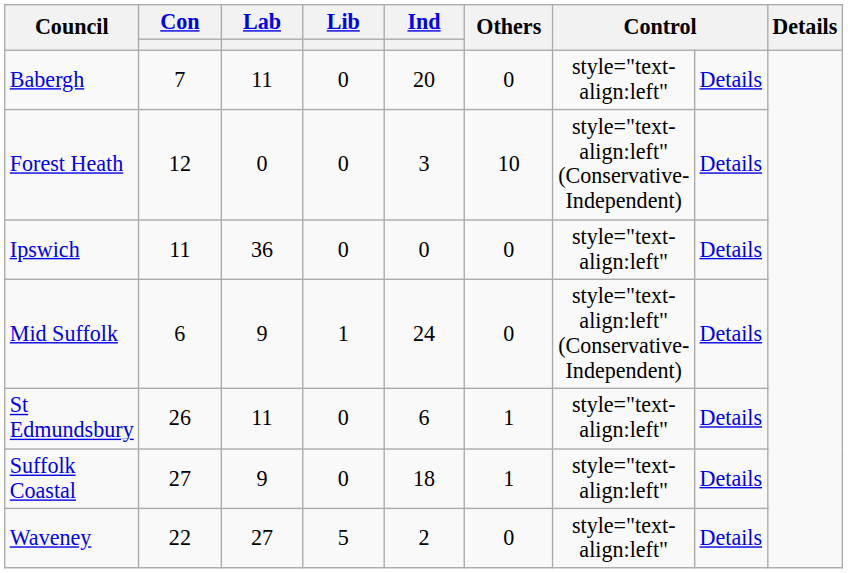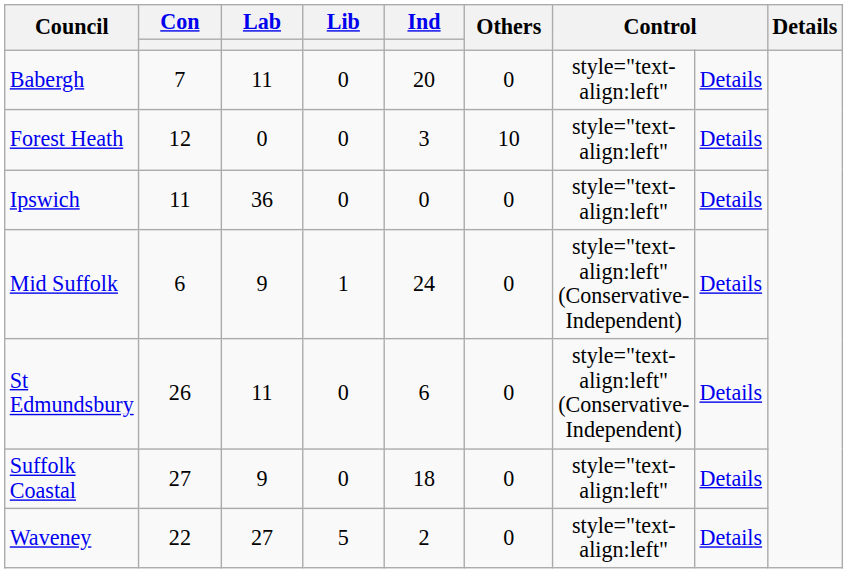(624, 164) style="text-align:left" (Conservative-Independent) -> (624, 139) style="text-align:left"
(509, 418) 1 -> (509, 393) 0
(624, 418) style="text-align:left" -> (624, 393) style="text-align:left" (Conservative-Independent)
(509, 478) 1 -> (509, 478) 0
